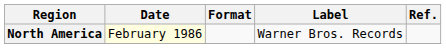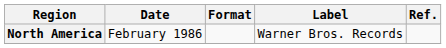(155, 34) lightyellow background -> (155, 34) no background
